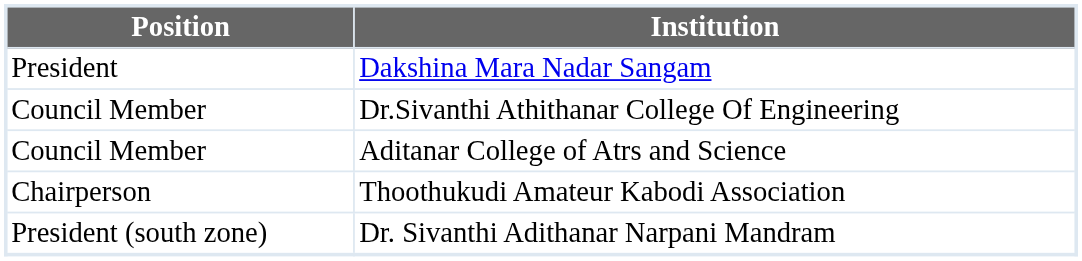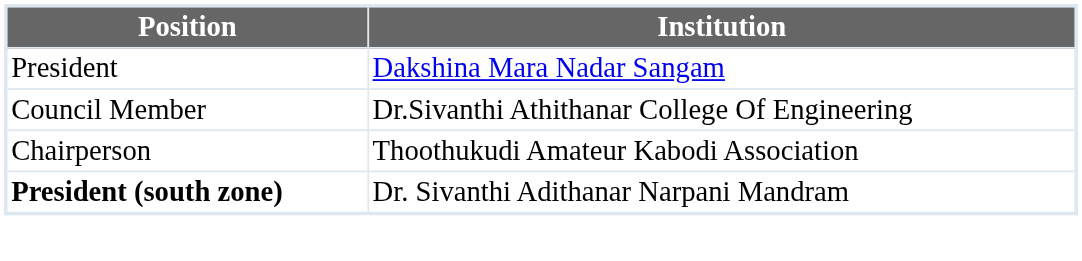- row: (573, 150)
(139, 232) normal -> (147, 191) bold
